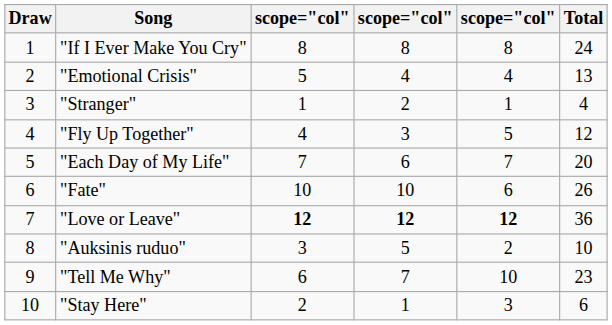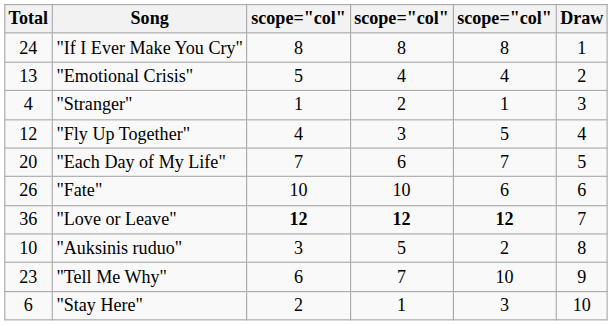columns swapped: (30, 18) <-> (584, 18)
